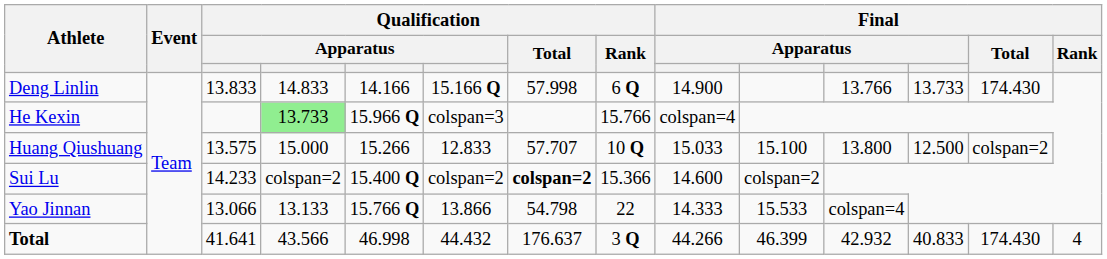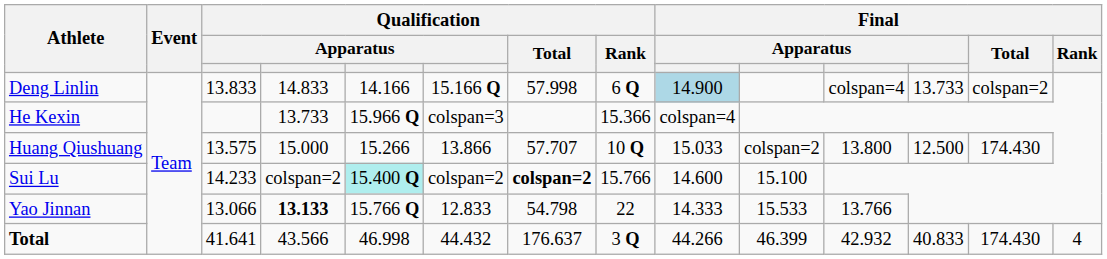(697, 87) no background -> (697, 87) lightblue background
(866, 87) 13.766 -> (866, 87) colspan=4
(1010, 87) 174.430 -> (1010, 87) colspan=2
(303, 117) lightgreen background -> (303, 117) no background
(625, 117) 15.766 -> (625, 117) 15.366
(466, 148) 12.833 -> (466, 148) 13.866
(782, 148) 15.100 -> (782, 148) colspan=2
(1010, 148) colspan=2 -> (1010, 148) 174.430
(384, 178) no background -> (384, 178) paleturquoise background
(625, 178) 15.366 -> (625, 178) 15.766
(782, 178) colspan=2 -> (782, 178) 15.100
(303, 209) normal -> (303, 209) bold
(466, 209) 13.866 -> (466, 209) 12.833
(866, 209) colspan=4 -> (866, 209) 13.766
